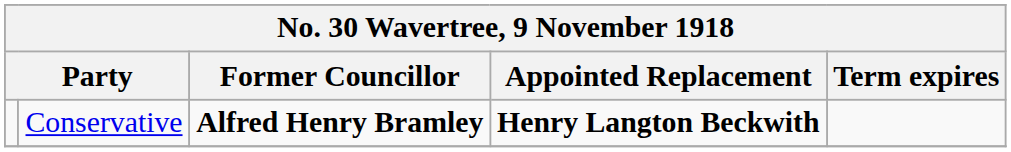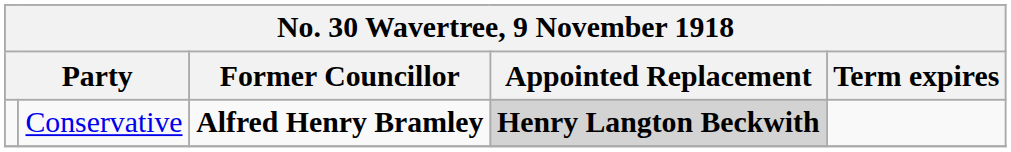(658, 122) no background -> (658, 122) lightgrey background
